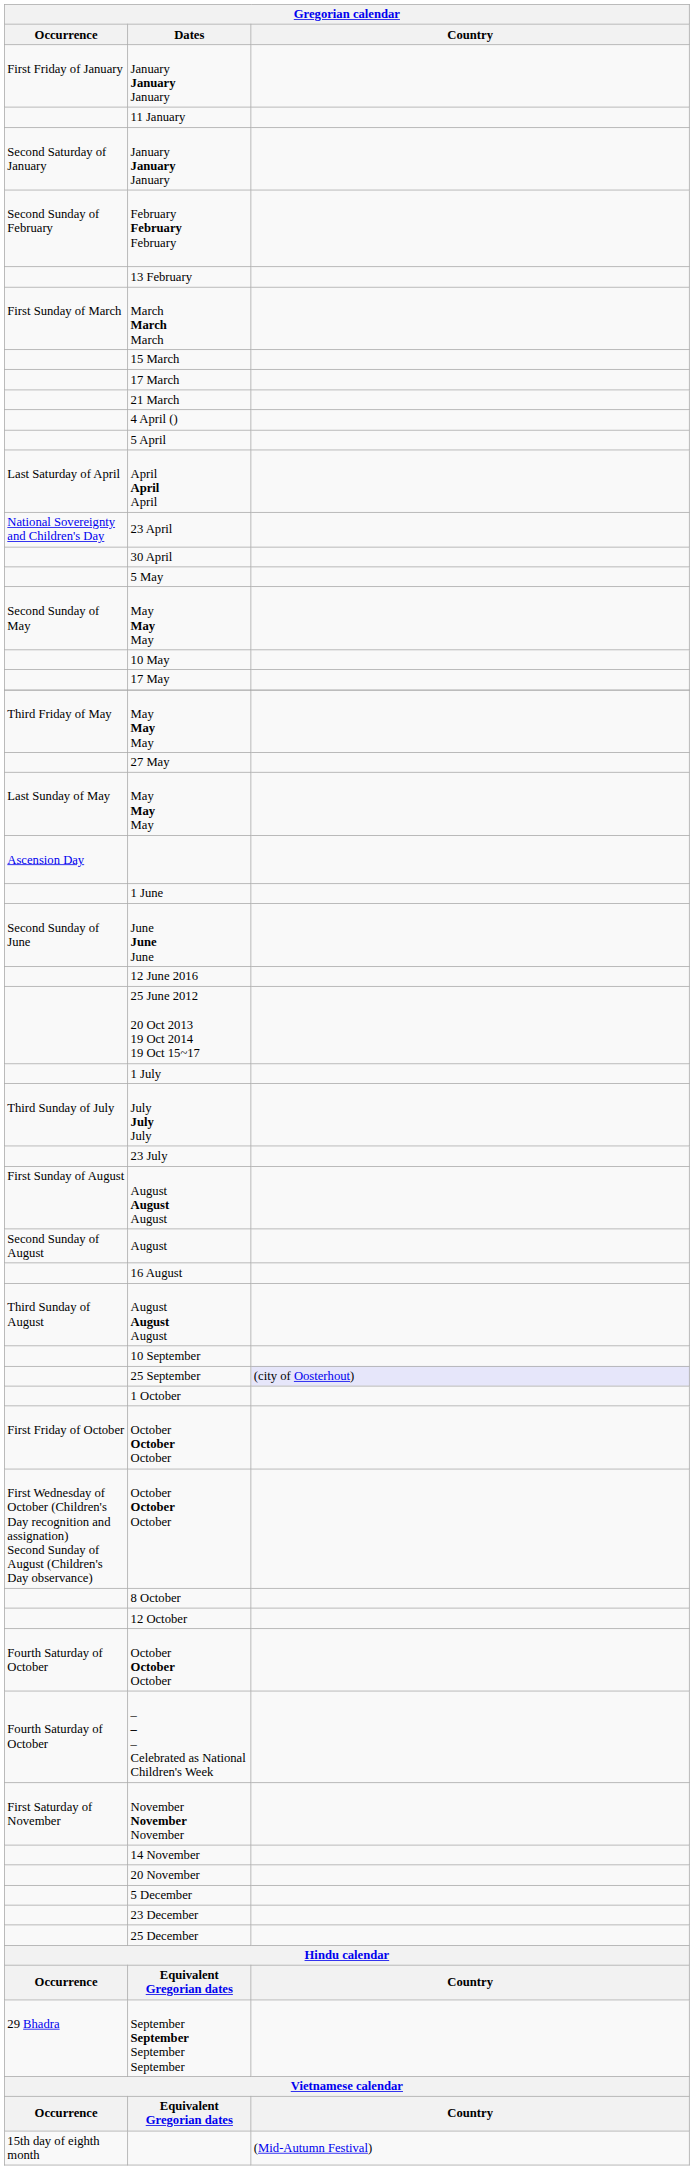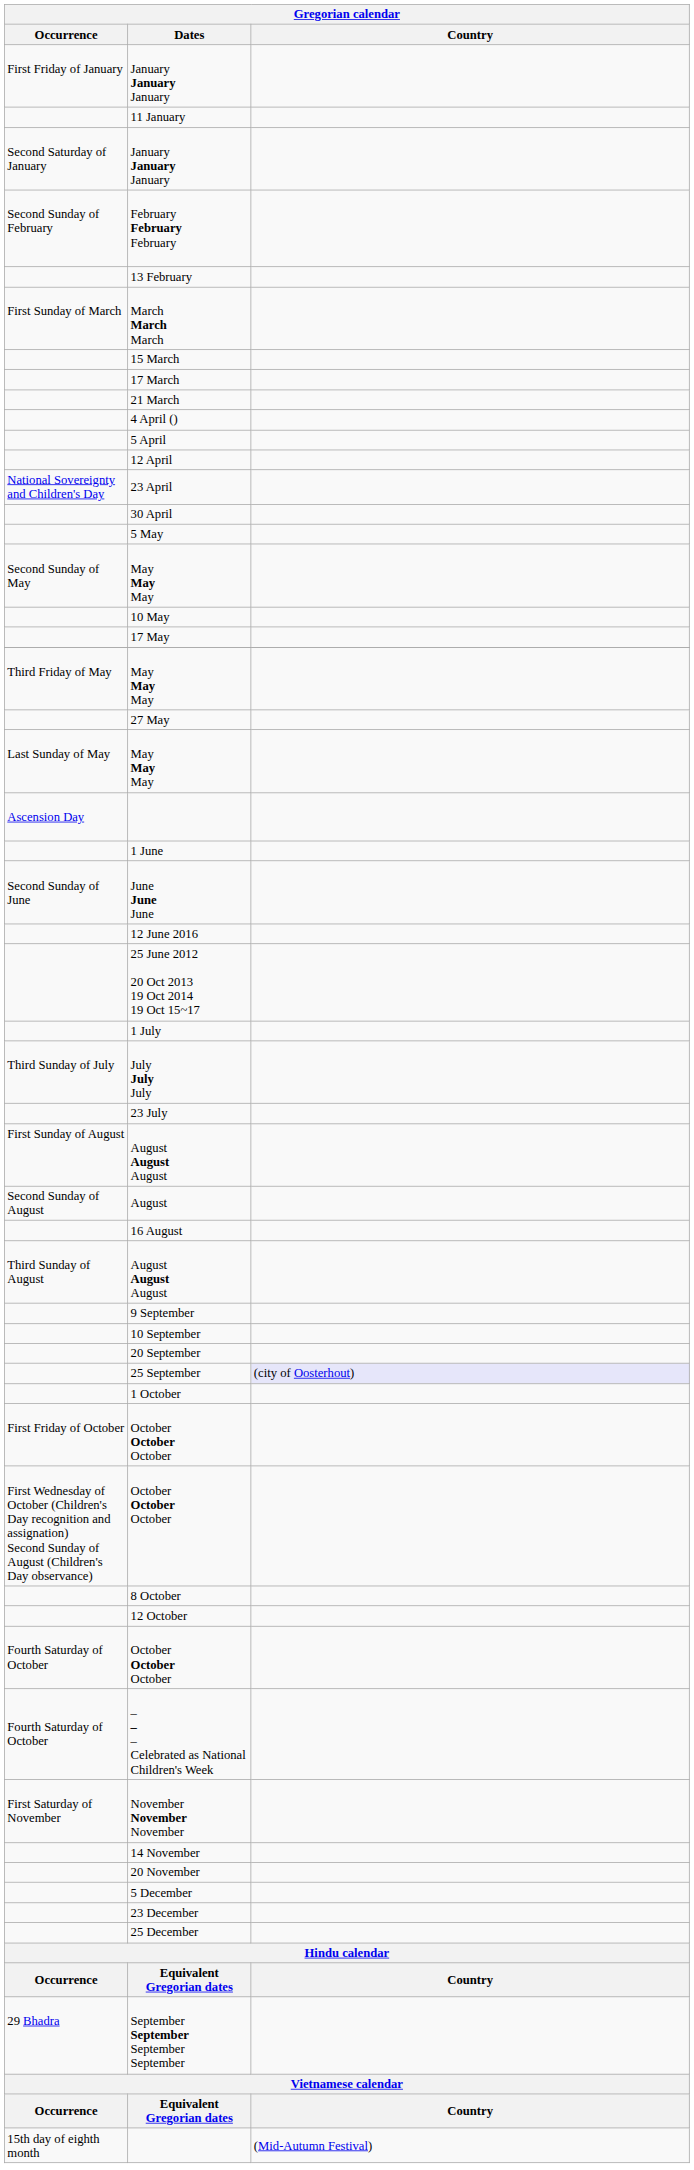+ row: (66, 460)
- row: (64, 474)
+ row: (66, 1313)
+ row: (66, 1353)
